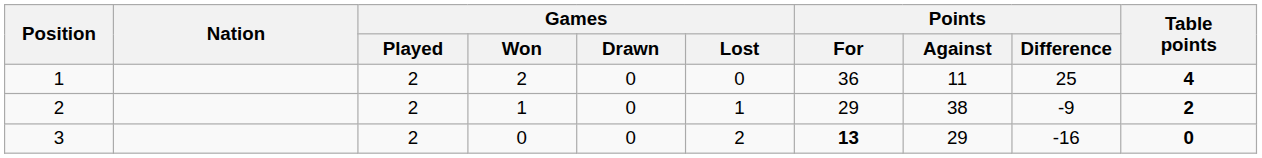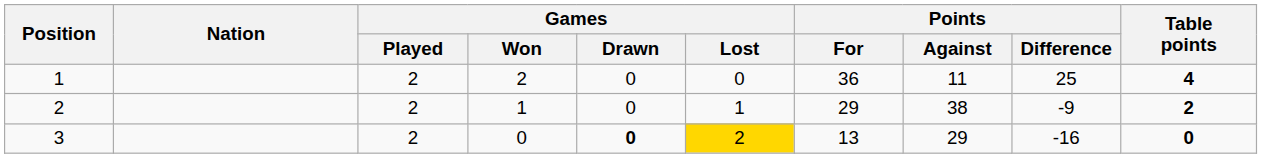(631, 138) normal -> (631, 138) bold
(740, 138) no background -> (740, 138) gold background
(848, 138) bold -> (848, 138) normal
